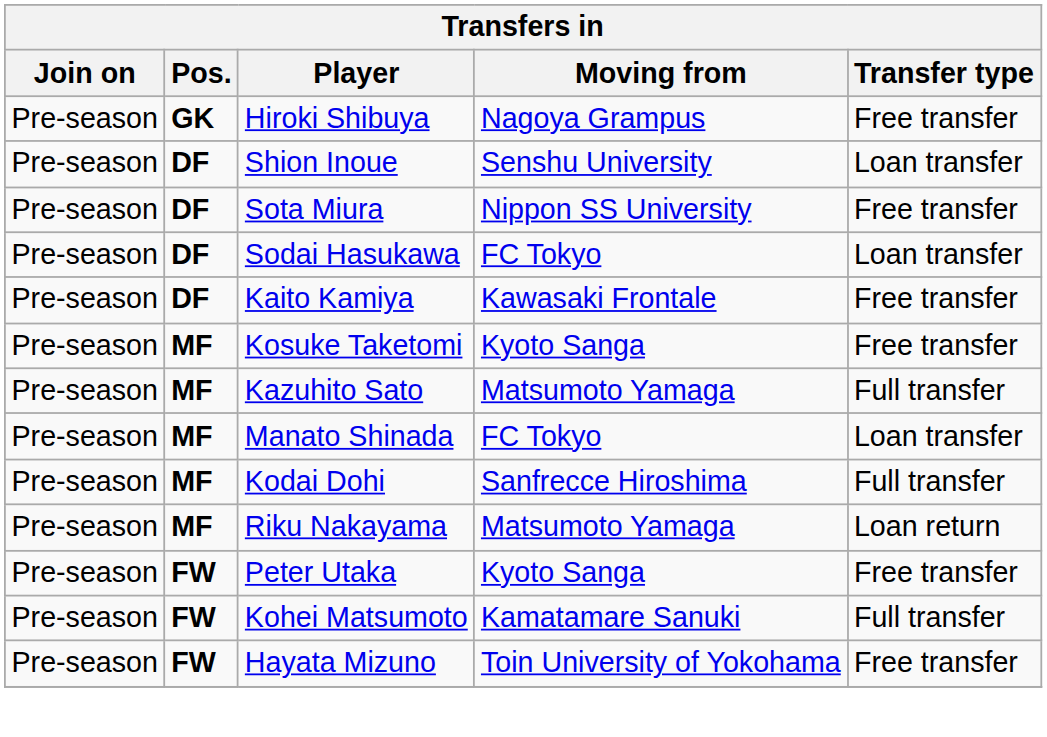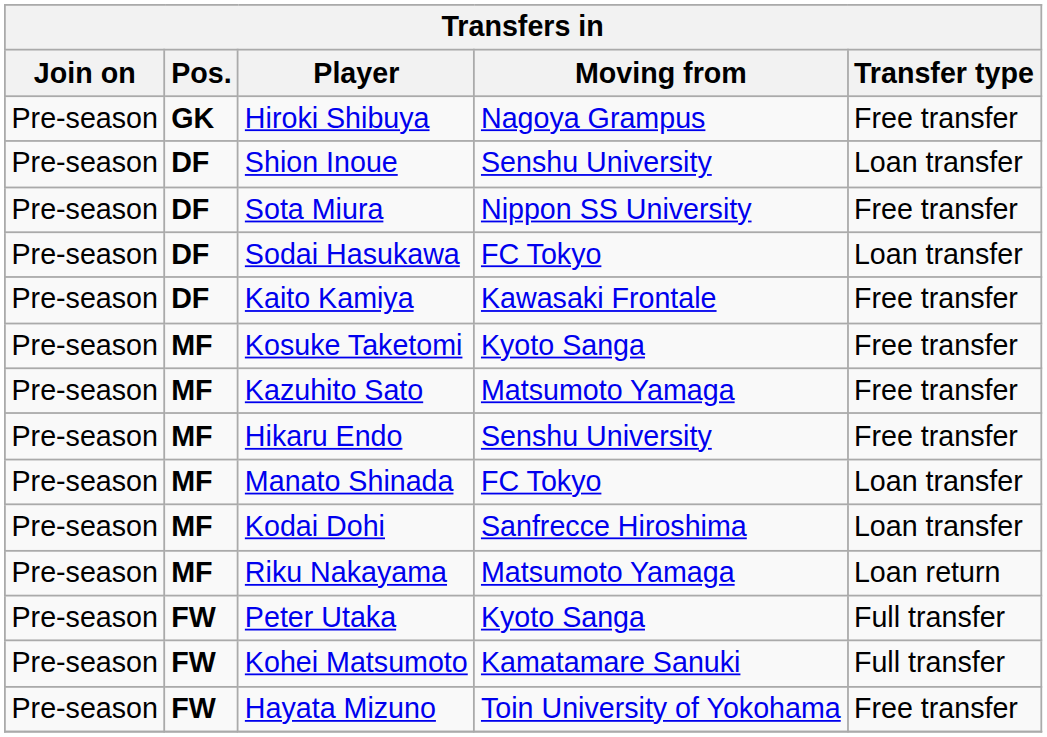(930, 390) Full transfer -> (936, 390) Free transfer
+ row: (324, 436)
(930, 481) Full transfer -> (938, 526) Loan transfer
(936, 572) Free transfer -> (930, 617) Full transfer
